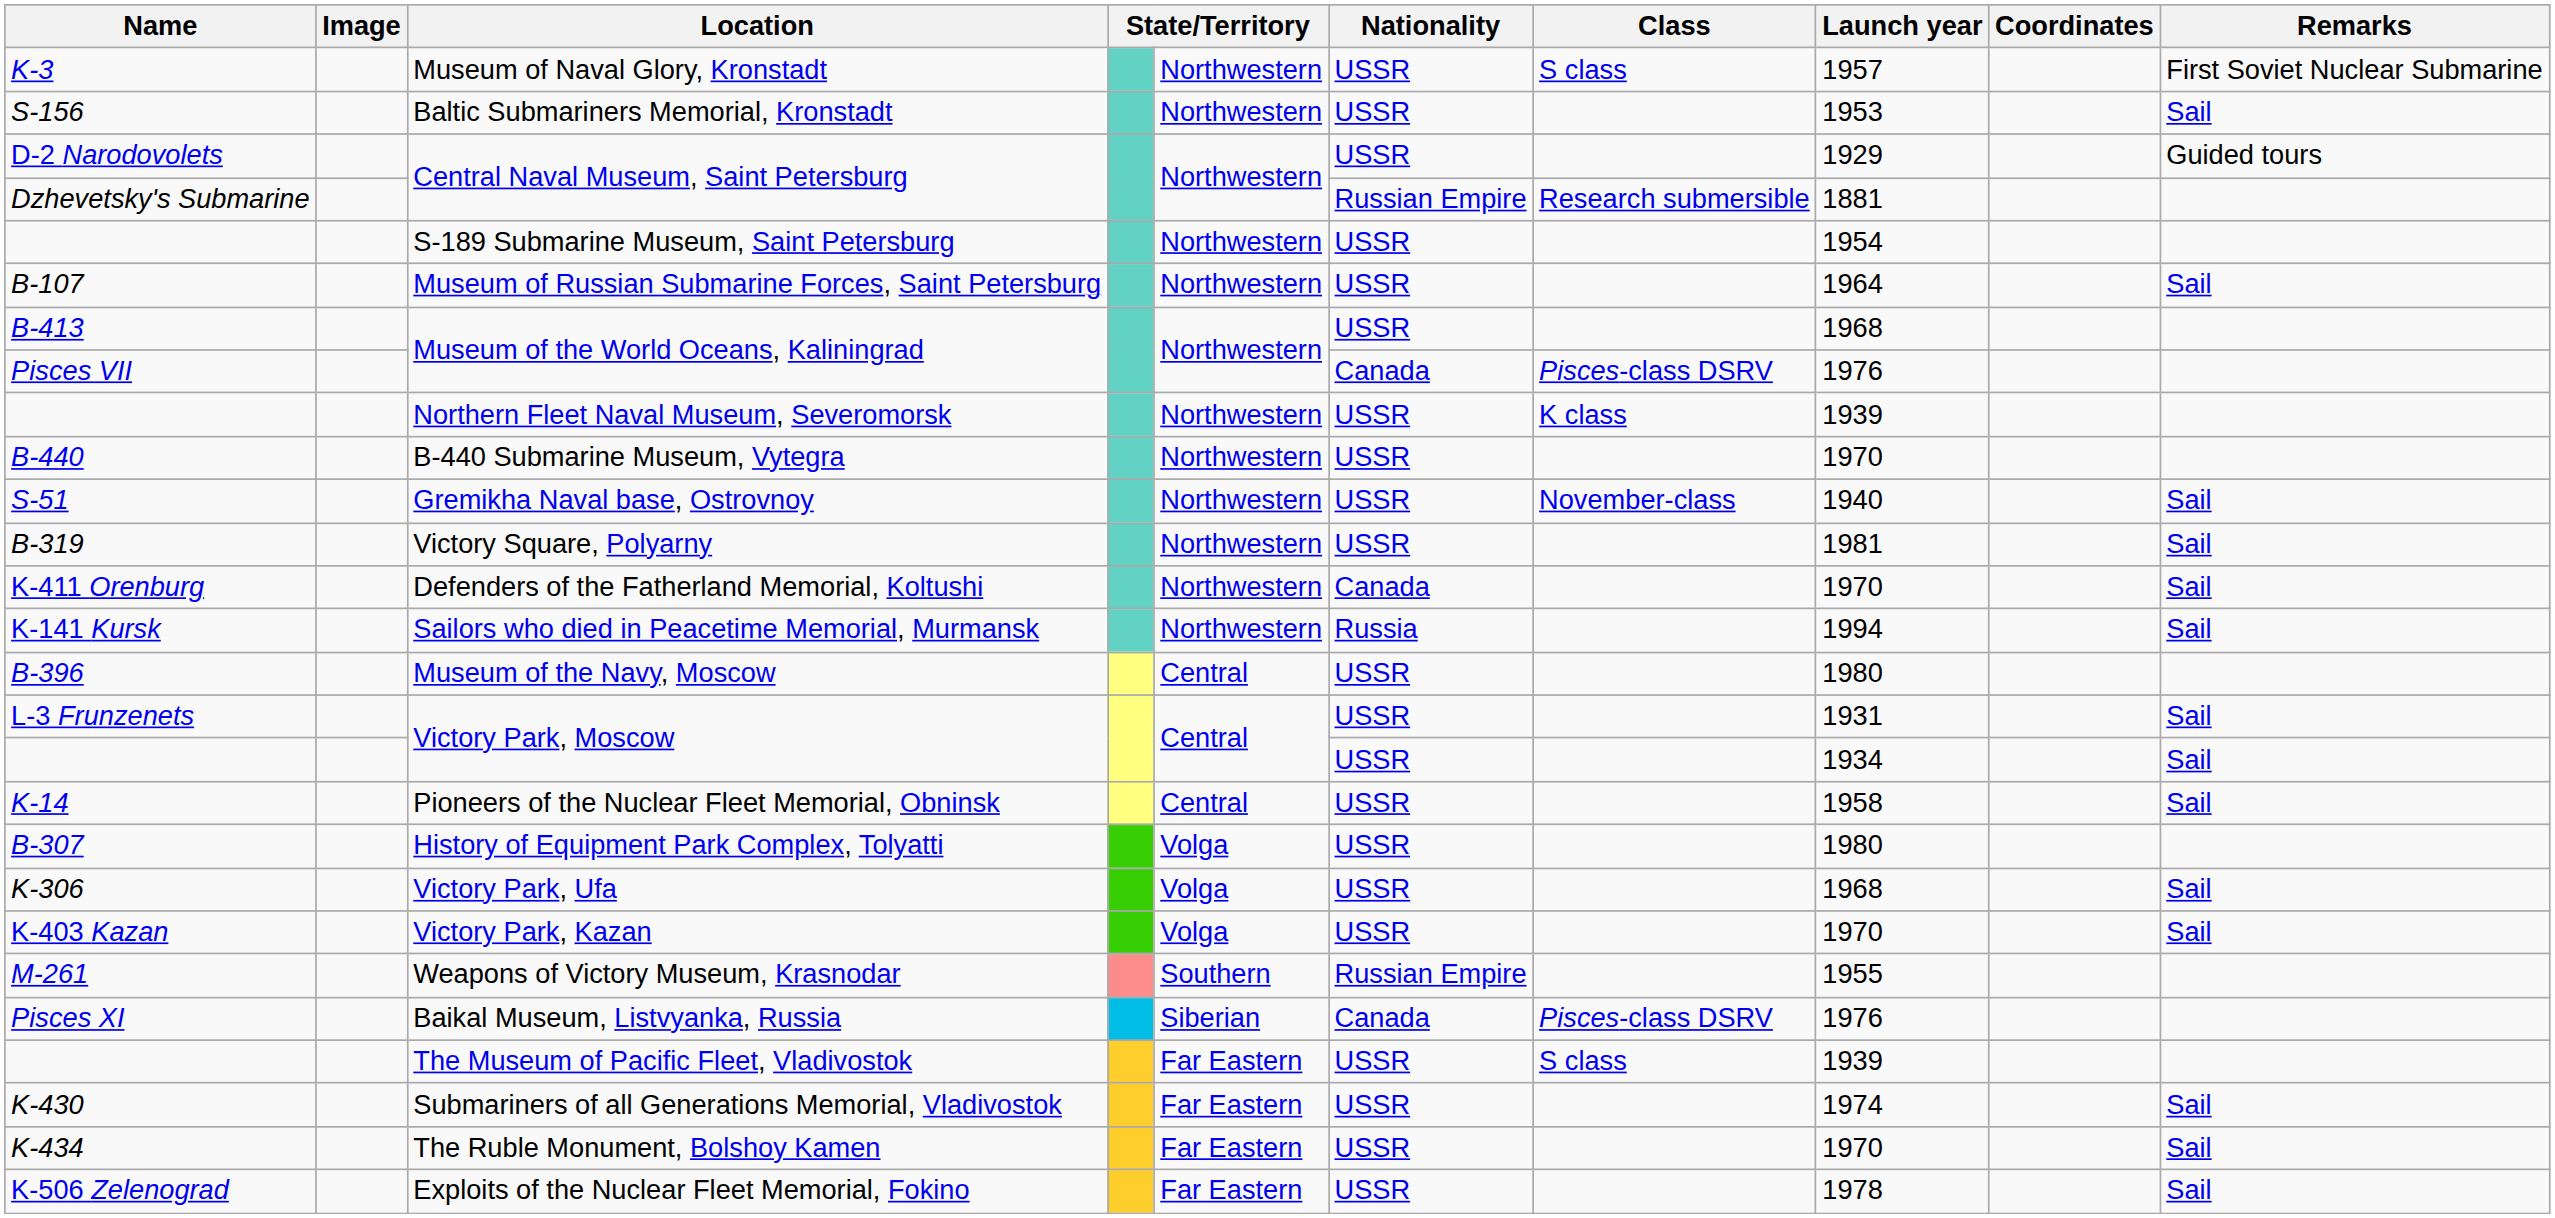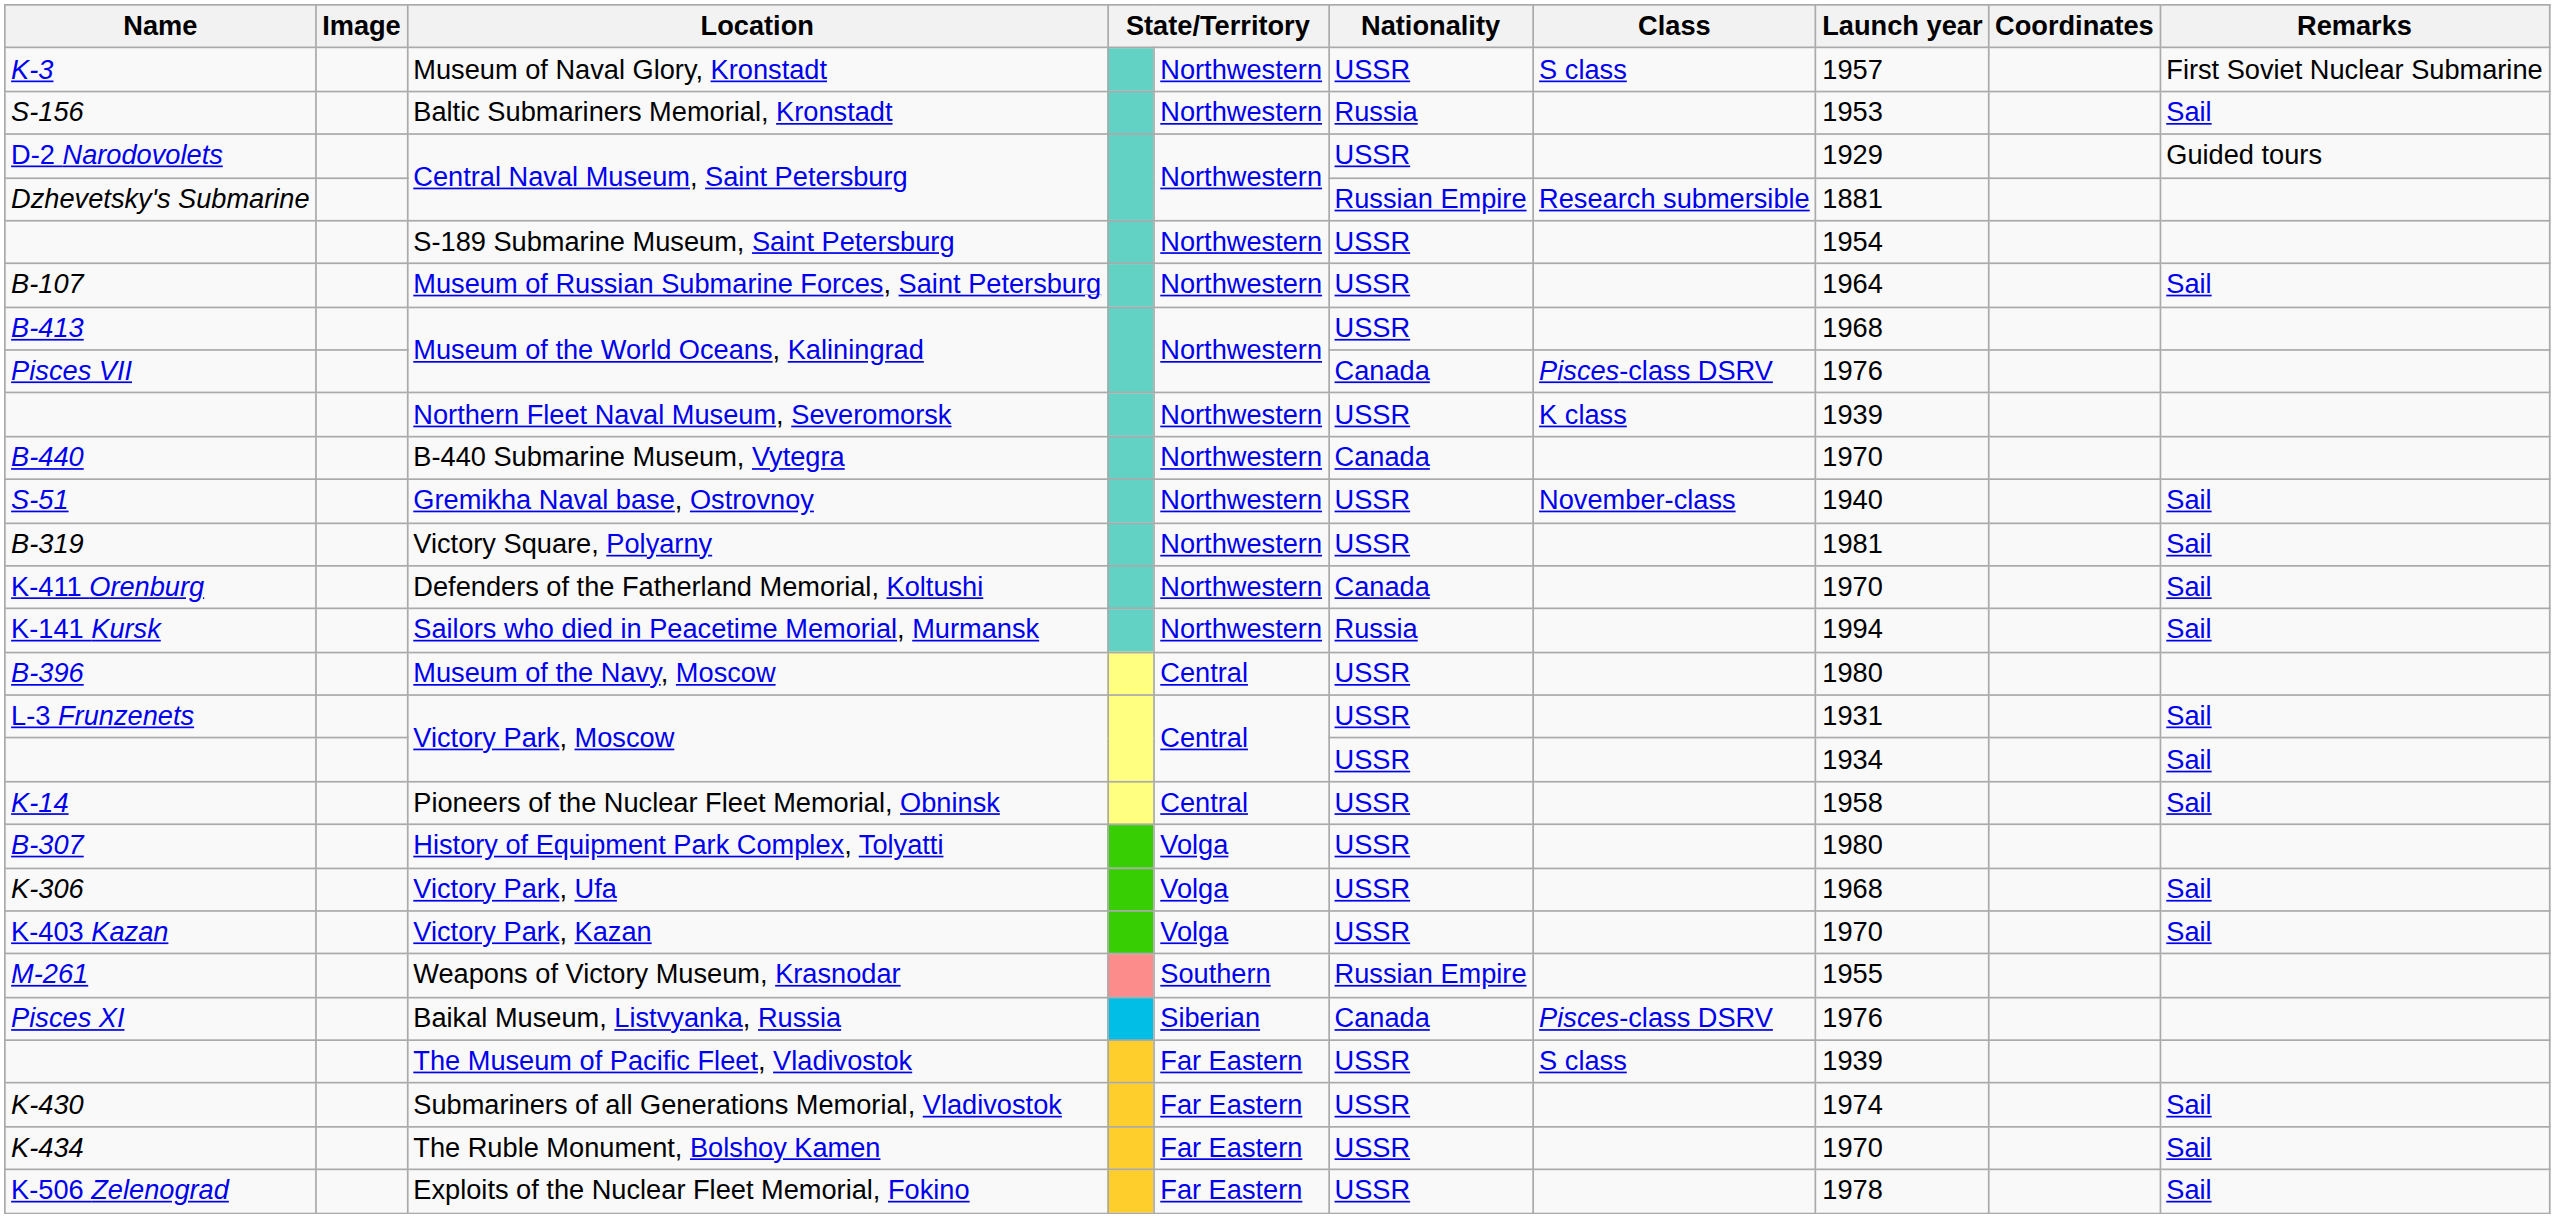(1372, 112) USSR -> (1376, 112) Russia
(1372, 457) USSR -> (1382, 457) Canada
